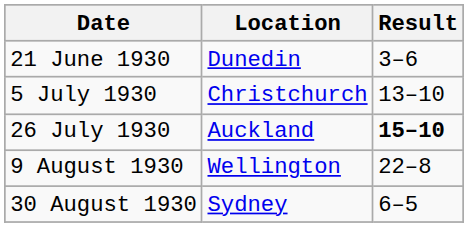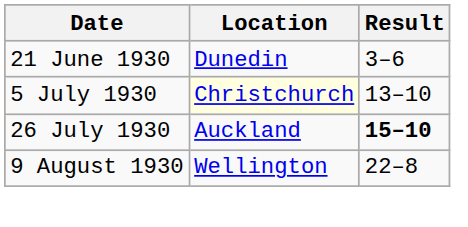(288, 95) no background -> (274, 95) lightyellow background
- row: (104, 204)
